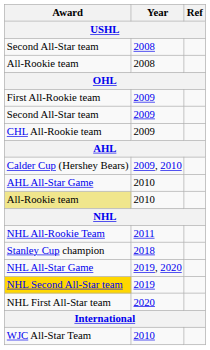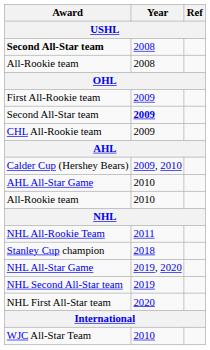(53, 47) normal -> (55, 47) bold
(144, 115) normal -> (144, 115) bold
(43, 200) khaki background -> (43, 200) no background
(65, 285) gold background -> (65, 285) no background
